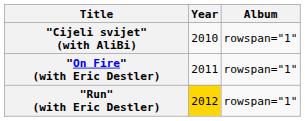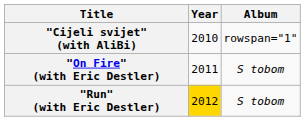(261, 69) rowspan="1" -> (261, 69) S tobom
(261, 100) rowspan="1" -> (261, 100) S tobom
